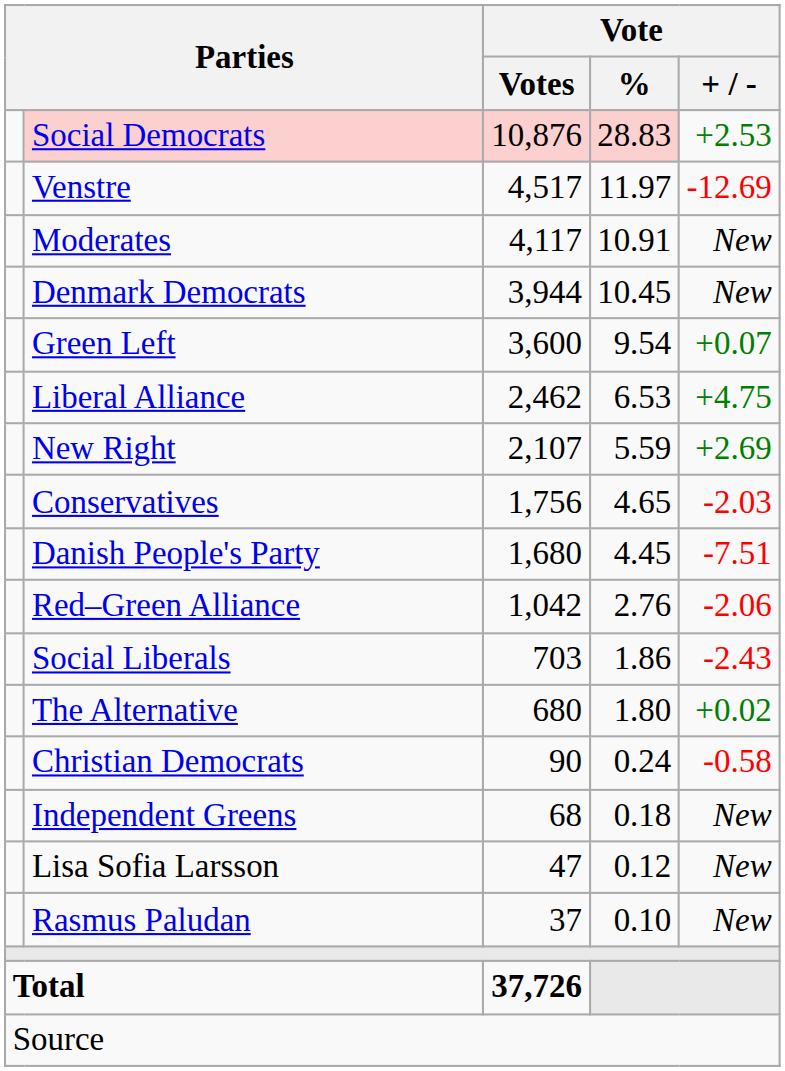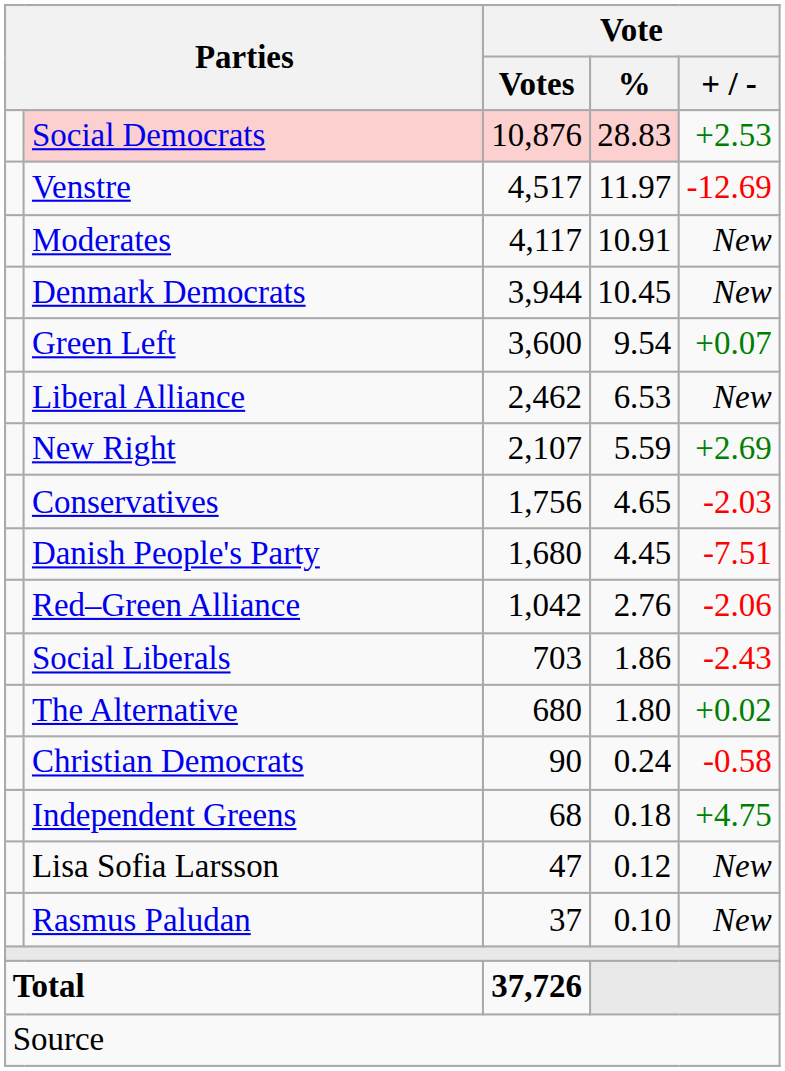(733, 396) +4.75 -> (742, 396) New
(742, 814) New -> (733, 814) +4.75
